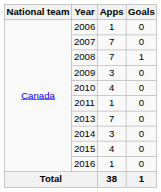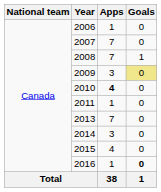(141, 73) no background -> (141, 73) khaki background
(112, 88) normal -> (112, 88) bold
(141, 164) normal -> (141, 164) bold
